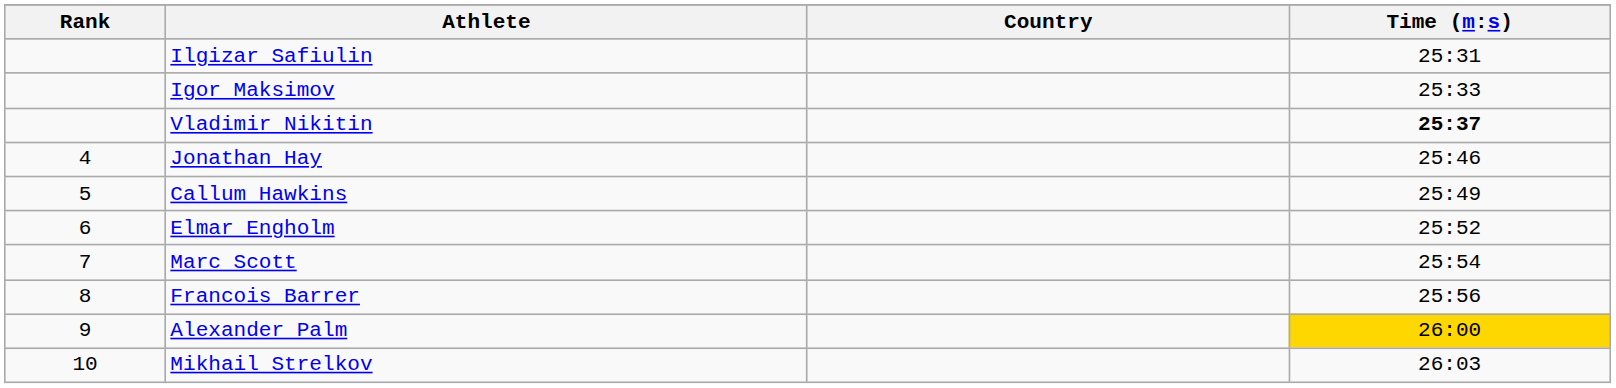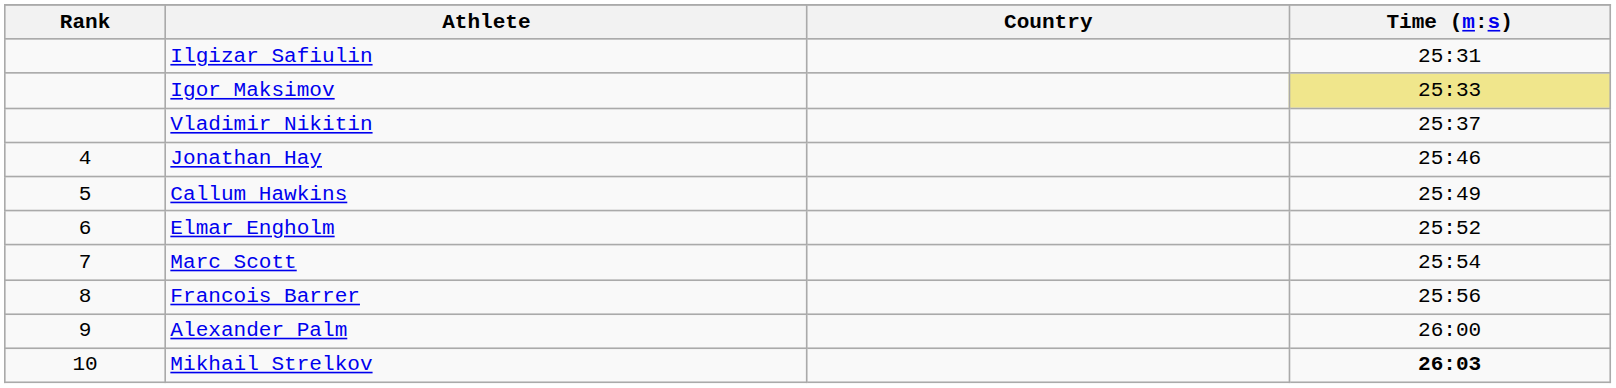(1450, 91) no background -> (1450, 91) khaki background
(1450, 125) bold -> (1450, 125) normal
(1450, 331) gold background -> (1450, 331) no background
(1450, 365) normal -> (1450, 365) bold
